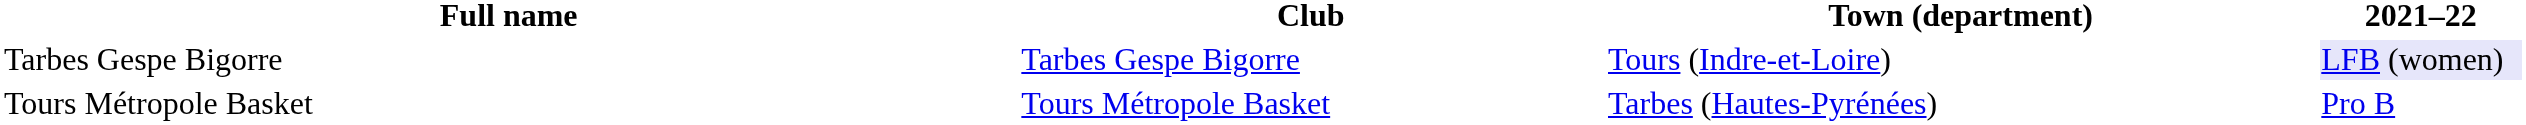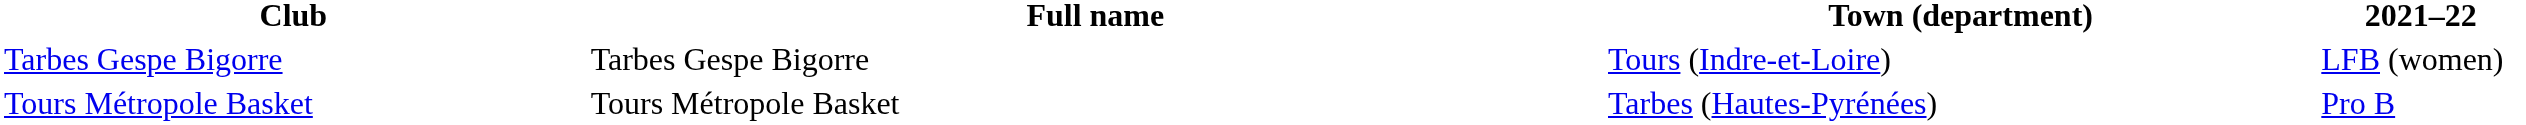columns swapped: (1311, 15) <-> (509, 15)
(2412, 59) lavender background -> (2412, 59) no background
